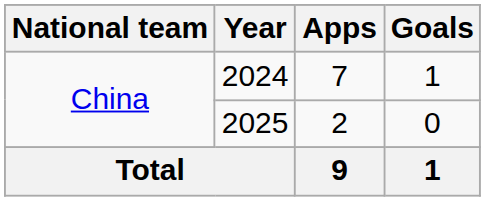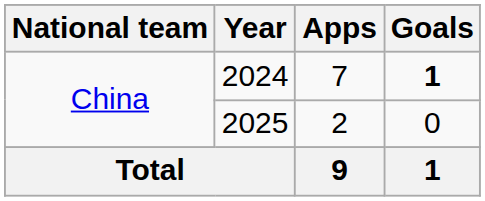(432, 75) normal -> (432, 75) bold
